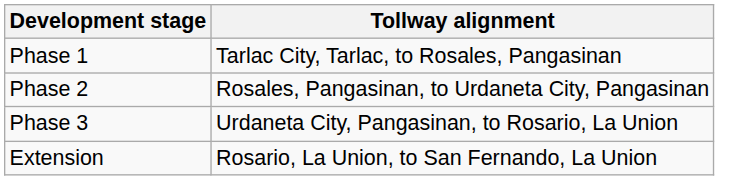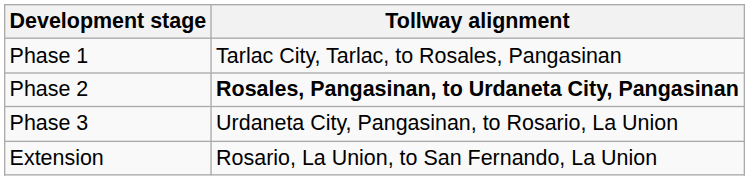(463, 89) normal -> (477, 89) bold
